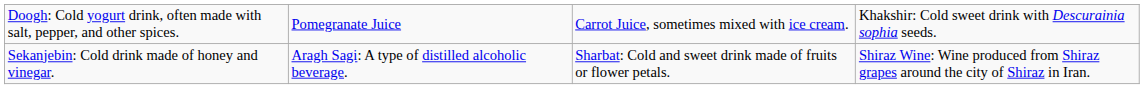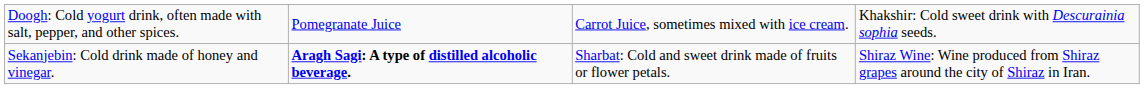(409, 63) normal -> (414, 63) bold
